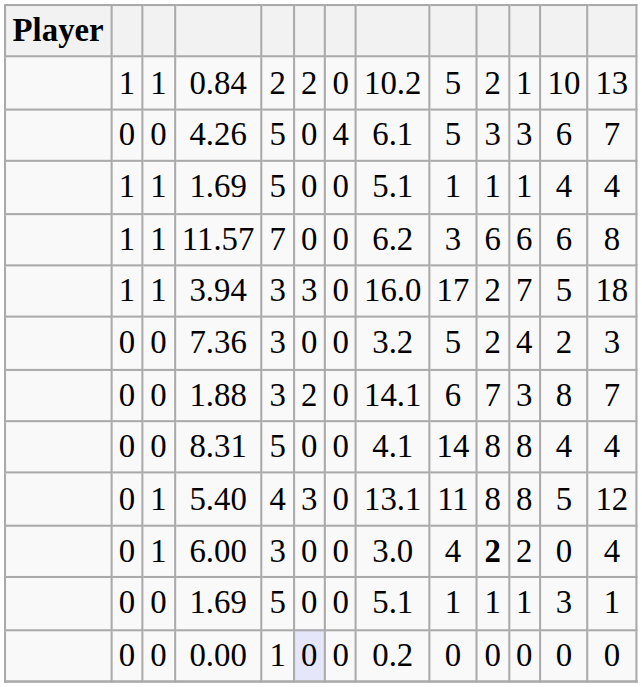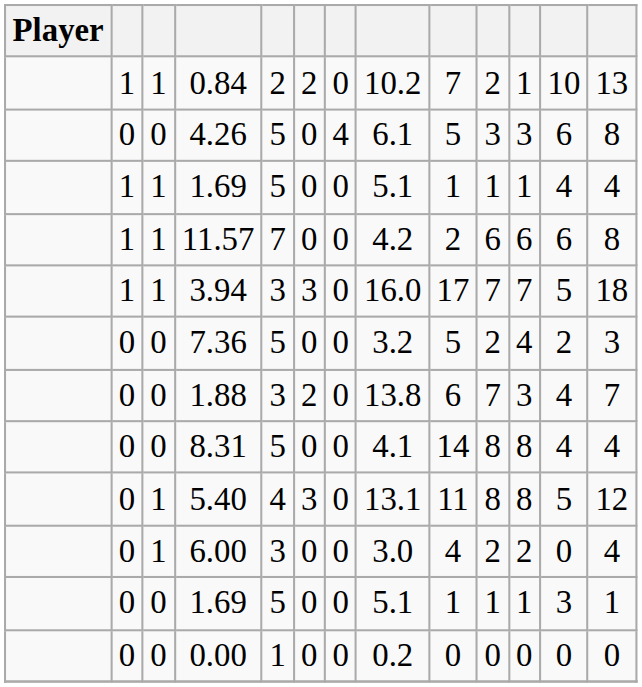(453, 82) 5 -> (453, 82) 7
(612, 134) 7 -> (612, 134) 8
(393, 238) 6.2 -> (393, 238) 4.2
(453, 238) 3 -> (453, 238) 2
(493, 290) 2 -> (493, 290) 7
(278, 342) 3 -> (278, 342) 5
(393, 394) 14.1 -> (393, 394) 13.8
(564, 394) 8 -> (564, 394) 4
(493, 550) bold -> (493, 550) normal
(309, 654) lavender background -> (309, 654) no background
